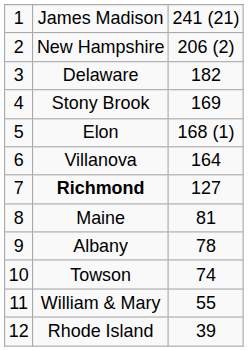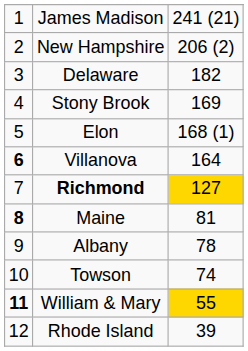(19, 160) normal -> (19, 160) bold
(206, 189) no background -> (206, 189) gold background
(19, 217) normal -> (19, 217) bold
(19, 302) normal -> (19, 302) bold
(206, 302) no background -> (206, 302) gold background
